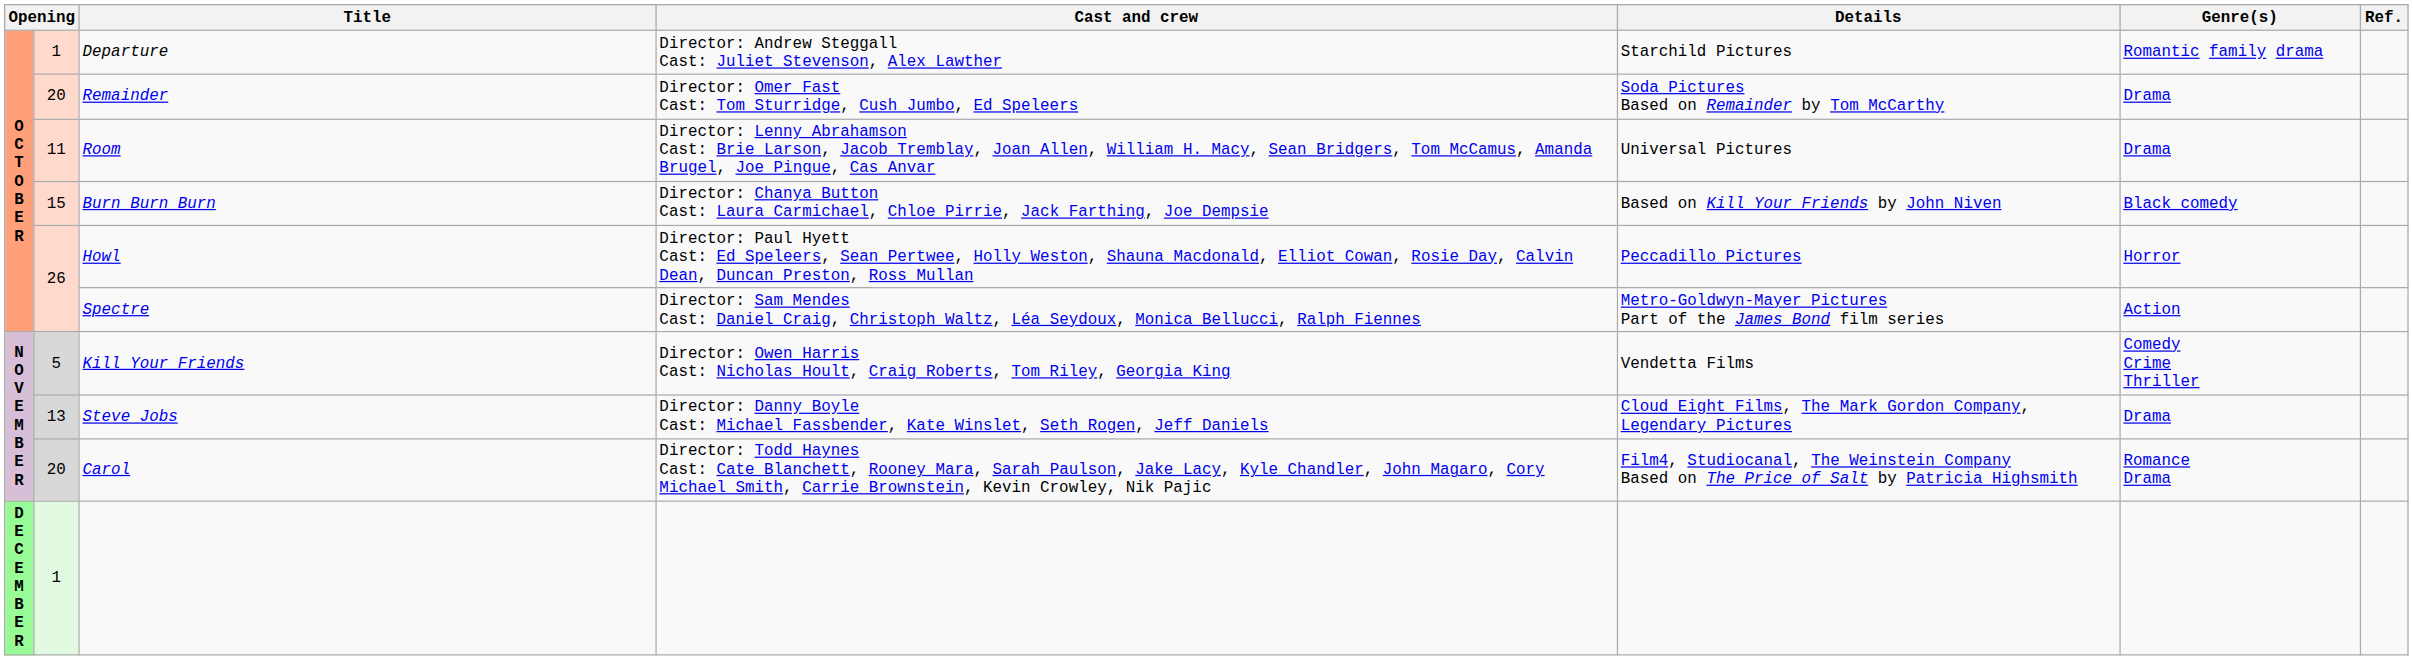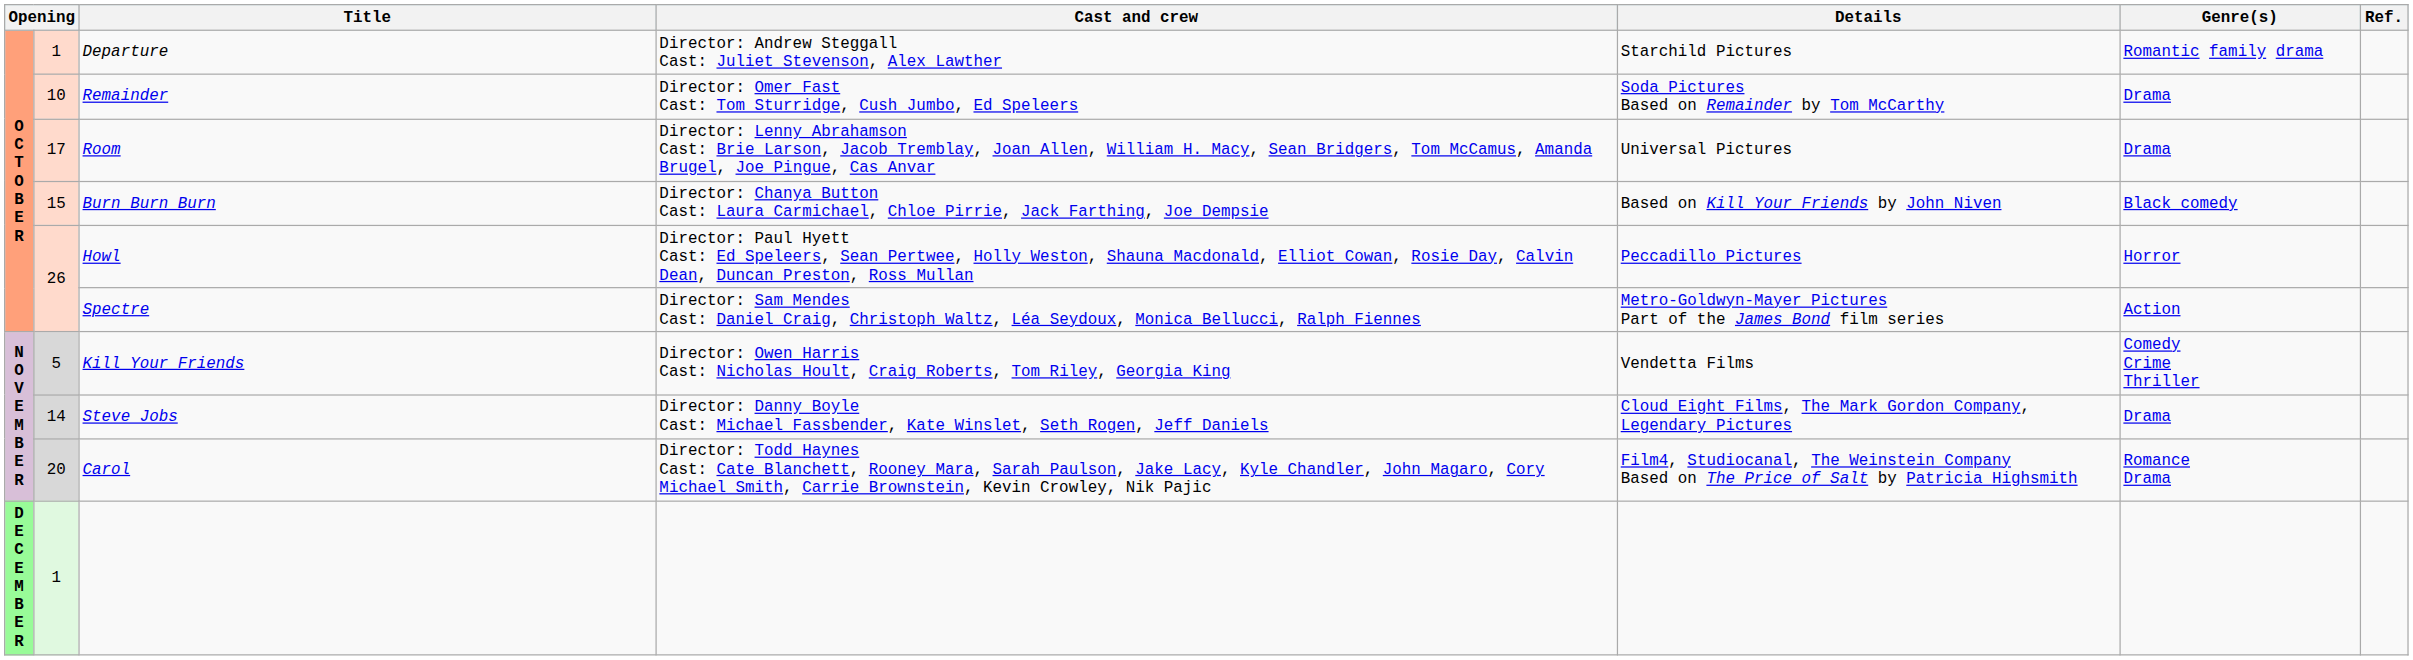(56, 97) 20 -> (56, 97) 10
(56, 150) 11 -> (56, 150) 17
(56, 416) 13 -> (56, 416) 14
